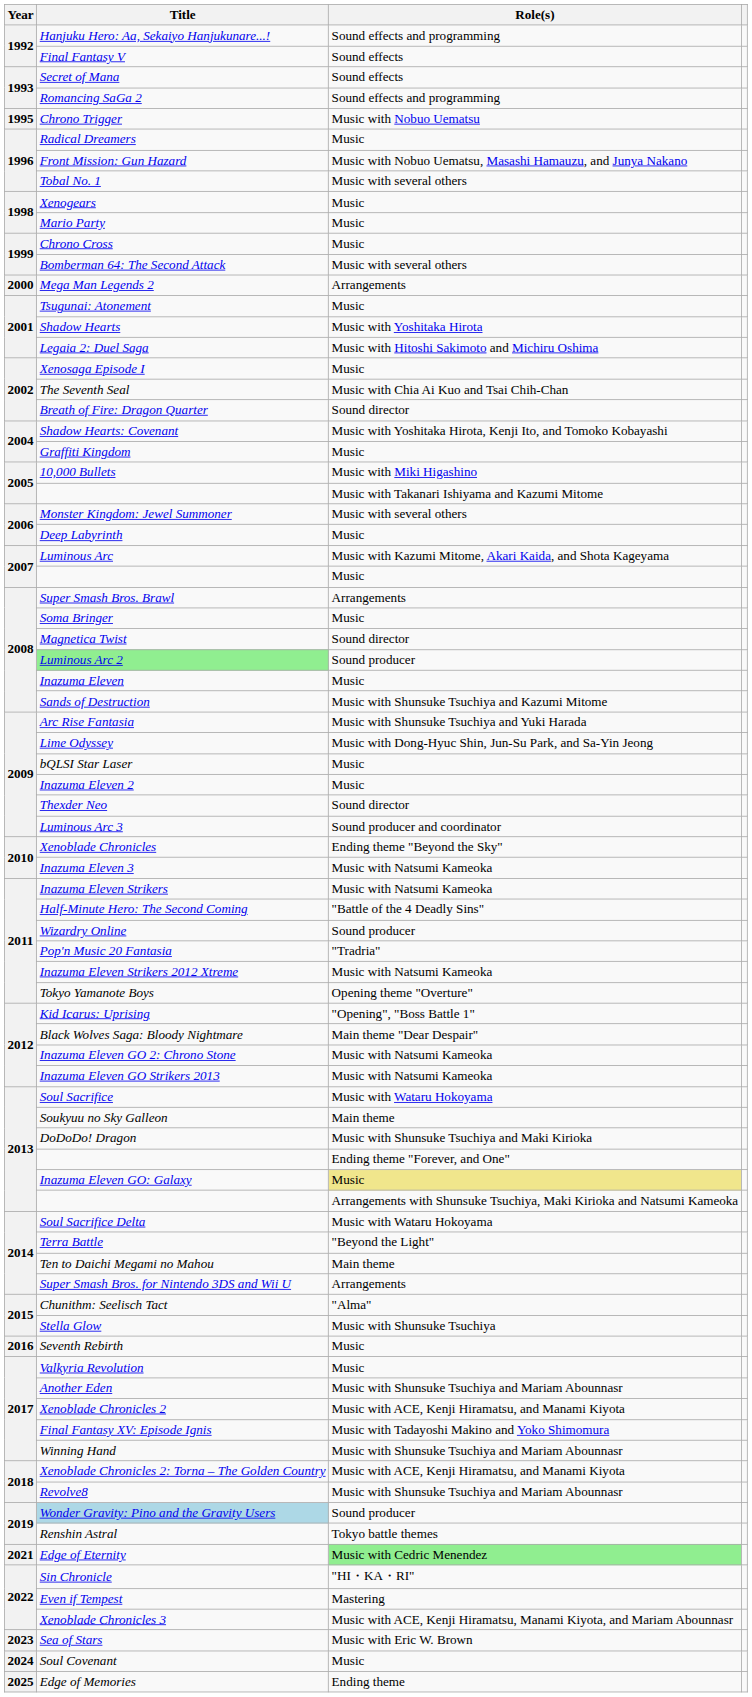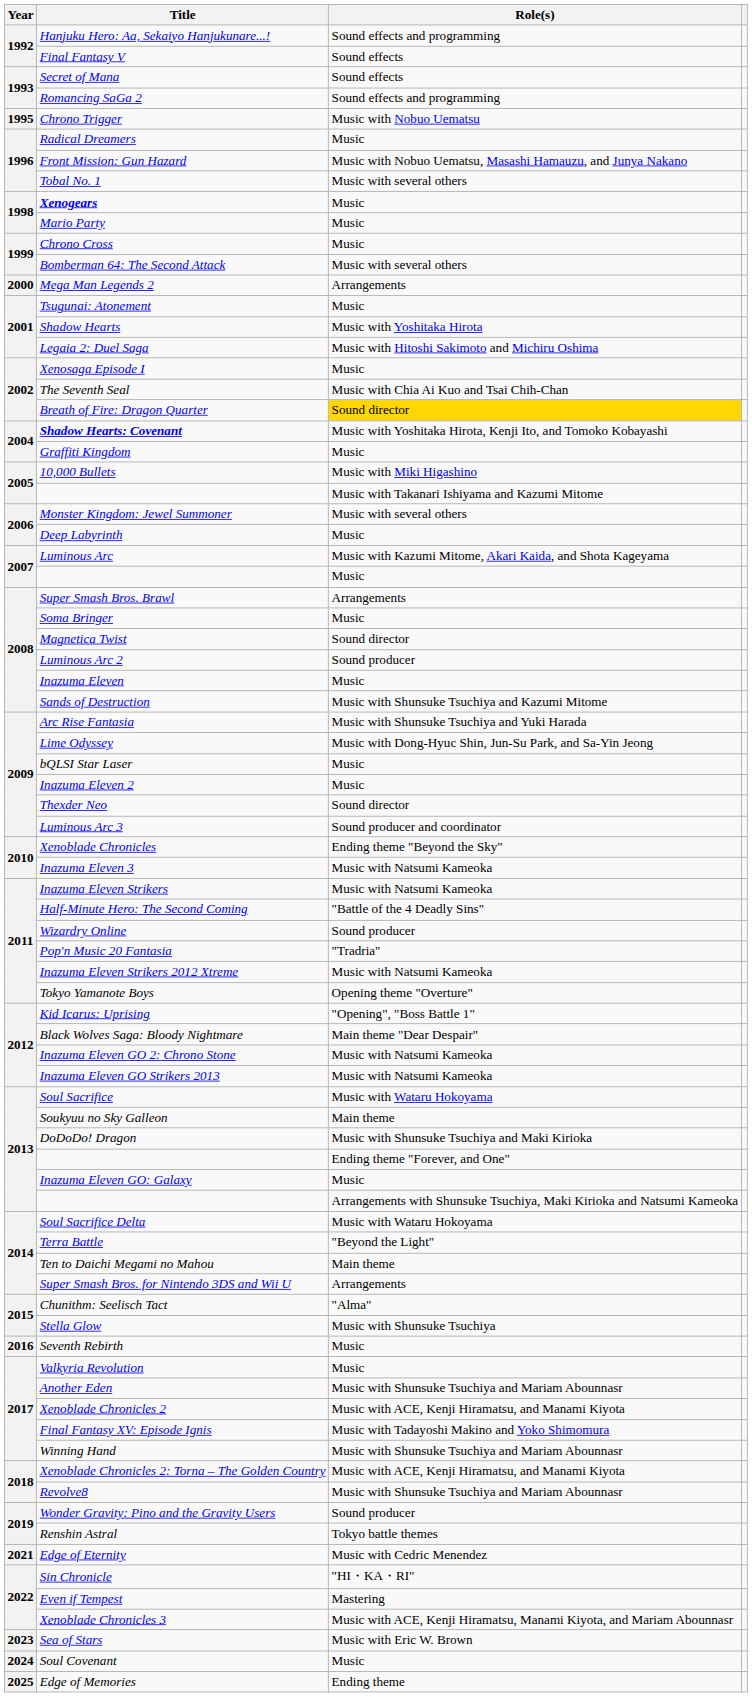(68, 202) normal -> (69, 202) bold
(370, 410) no background -> (370, 410) gold background
(109, 431) normal -> (111, 431) bold
(81, 659) lightgreen background -> (81, 659) no background
(348, 1180) khaki background -> (348, 1180) no background
(158, 1513) lightblue background -> (158, 1513) no background
(409, 1554) lightgreen background -> (409, 1554) no background
